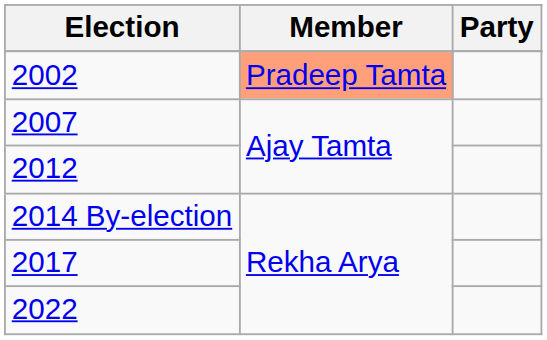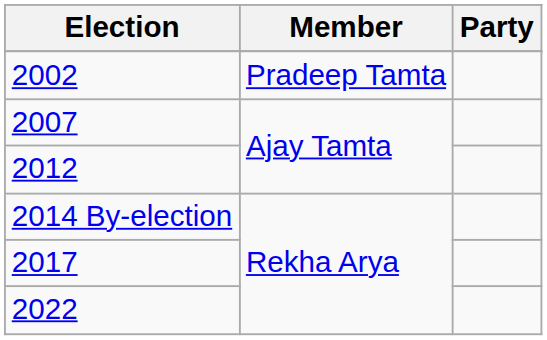(346, 74) lightsalmon background -> (346, 74) no background
